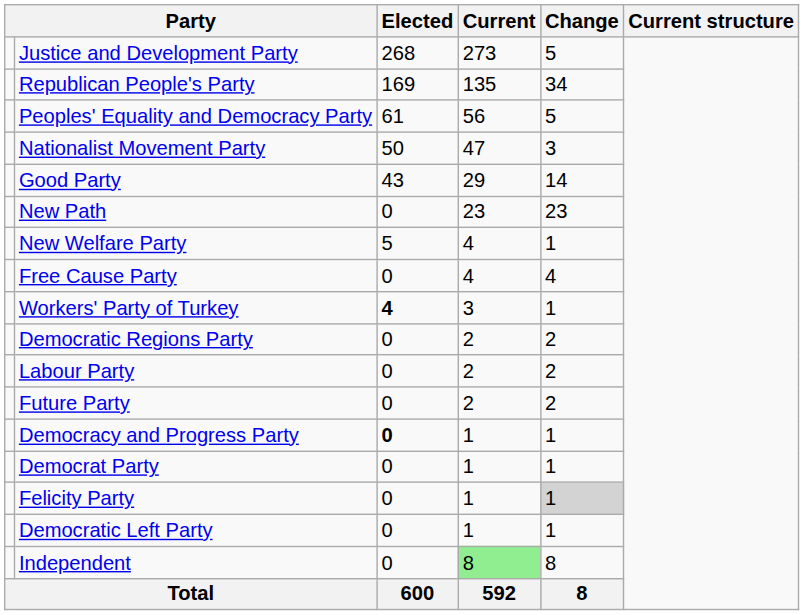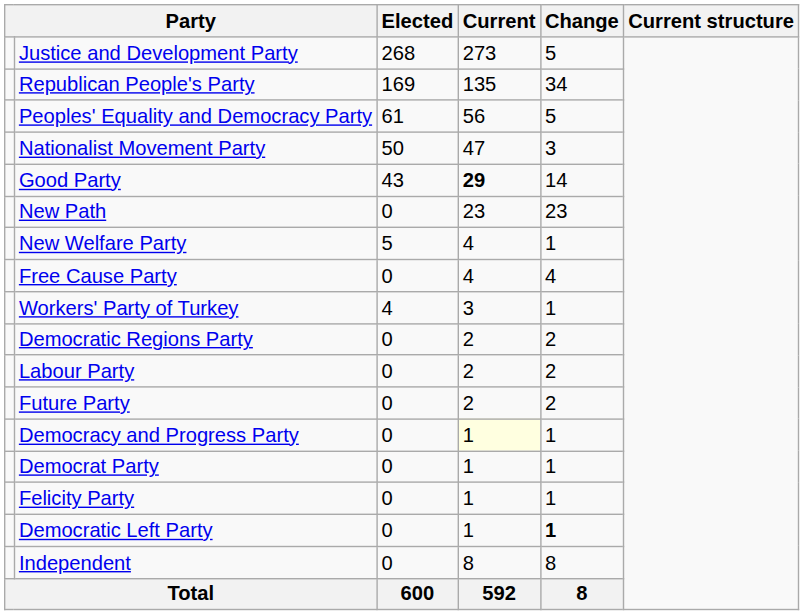(474, 180) normal -> (474, 180) bold
(387, 308) bold -> (387, 308) normal
(387, 435) bold -> (387, 435) normal
(468, 435) no background -> (468, 435) lightyellow background
(551, 499) lightgrey background -> (551, 499) no background
(551, 531) normal -> (551, 531) bold
(468, 562) lightgreen background -> (468, 562) no background
